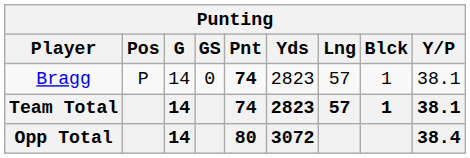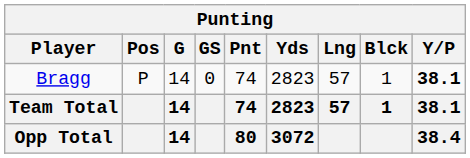(246, 79) bold -> (246, 79) normal
(439, 79) normal -> (439, 79) bold
